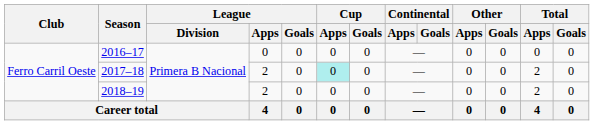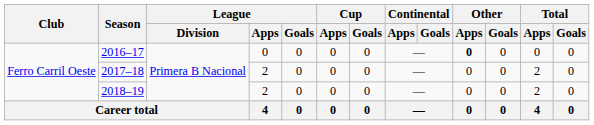(469, 52) normal -> (469, 52) bold
(333, 71) paleturquoise background -> (333, 71) no background
